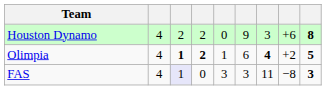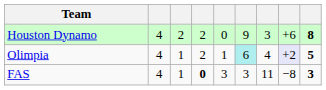(181, 54) bold -> (181, 54) normal
(203, 54) bold -> (203, 54) normal
(246, 54) no background -> (246, 54) paleturquoise background
(267, 54) bold -> (267, 54) normal
(289, 54) no background -> (289, 54) lavender background
(181, 74) lavender background -> (181, 74) no background
(203, 74) normal -> (203, 74) bold
